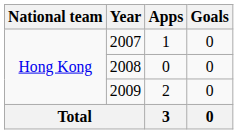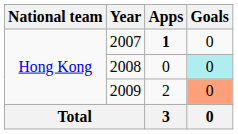(166, 41) normal -> (166, 41) bold
(210, 66) no background -> (210, 66) paleturquoise background
(210, 91) no background -> (210, 91) lightsalmon background
